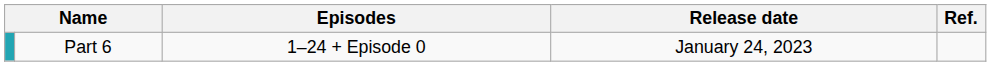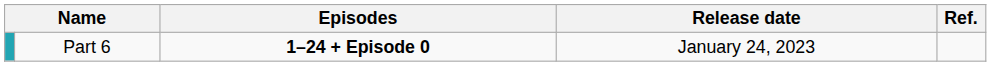(356, 46) normal -> (358, 46) bold
